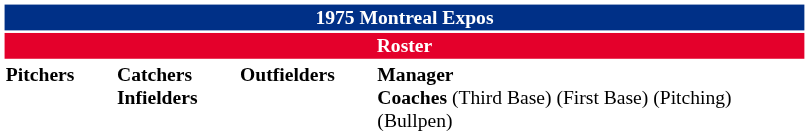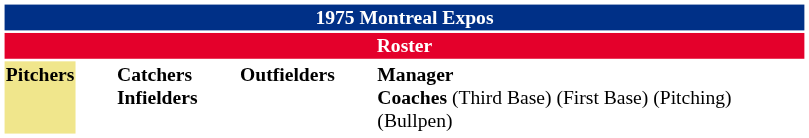(40, 74) no background -> (40, 74) khaki background
